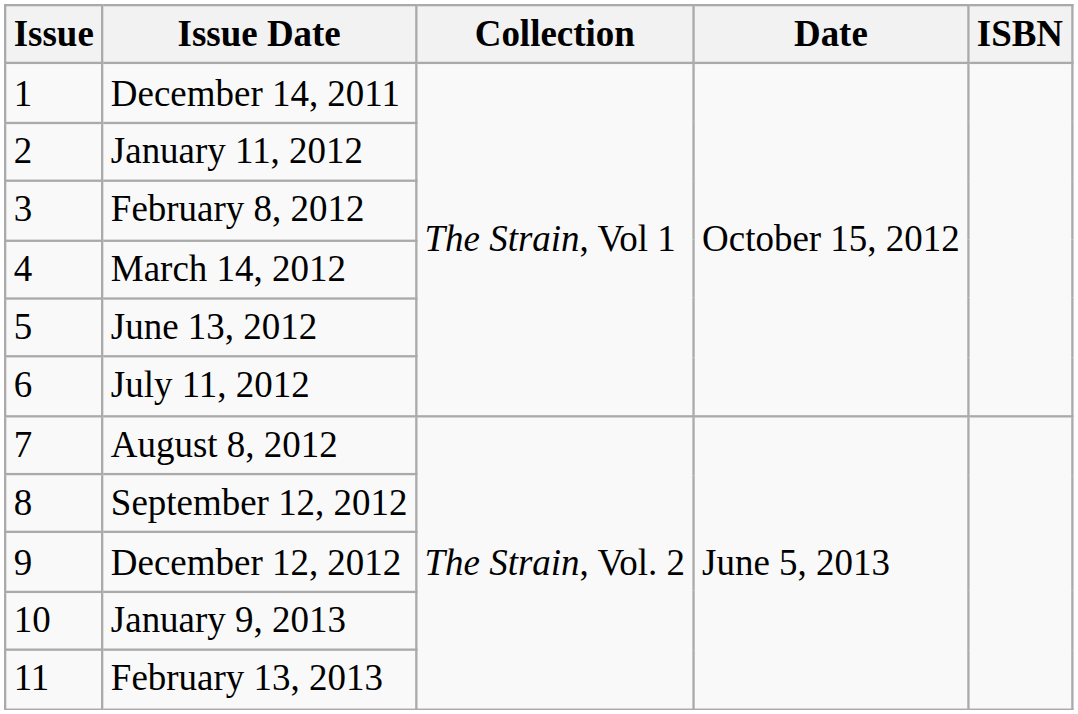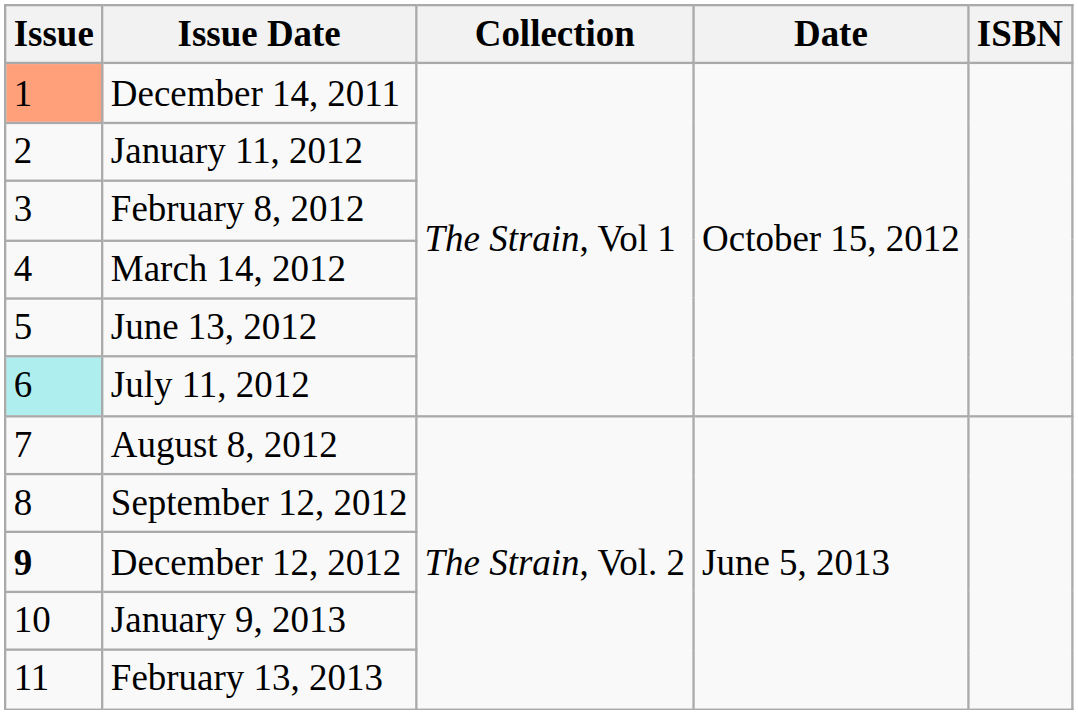(23, 92) no background -> (23, 92) lightsalmon background
(23, 385) no background -> (23, 385) paleturquoise background
(23, 561) normal -> (23, 561) bold
